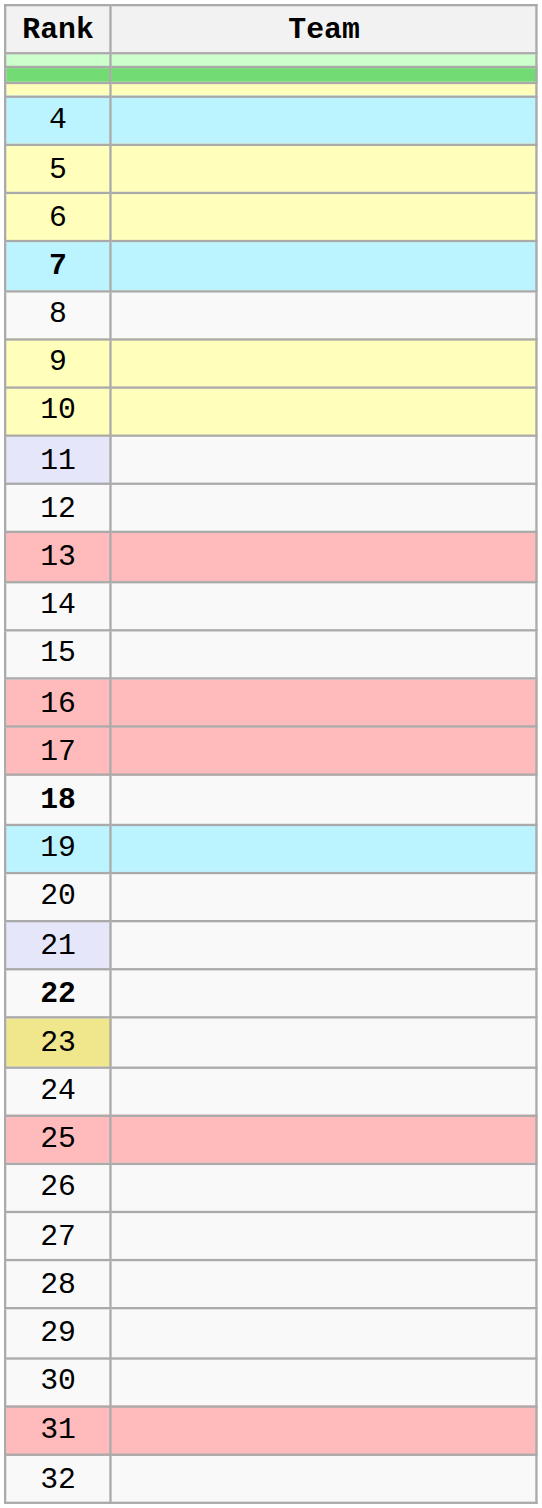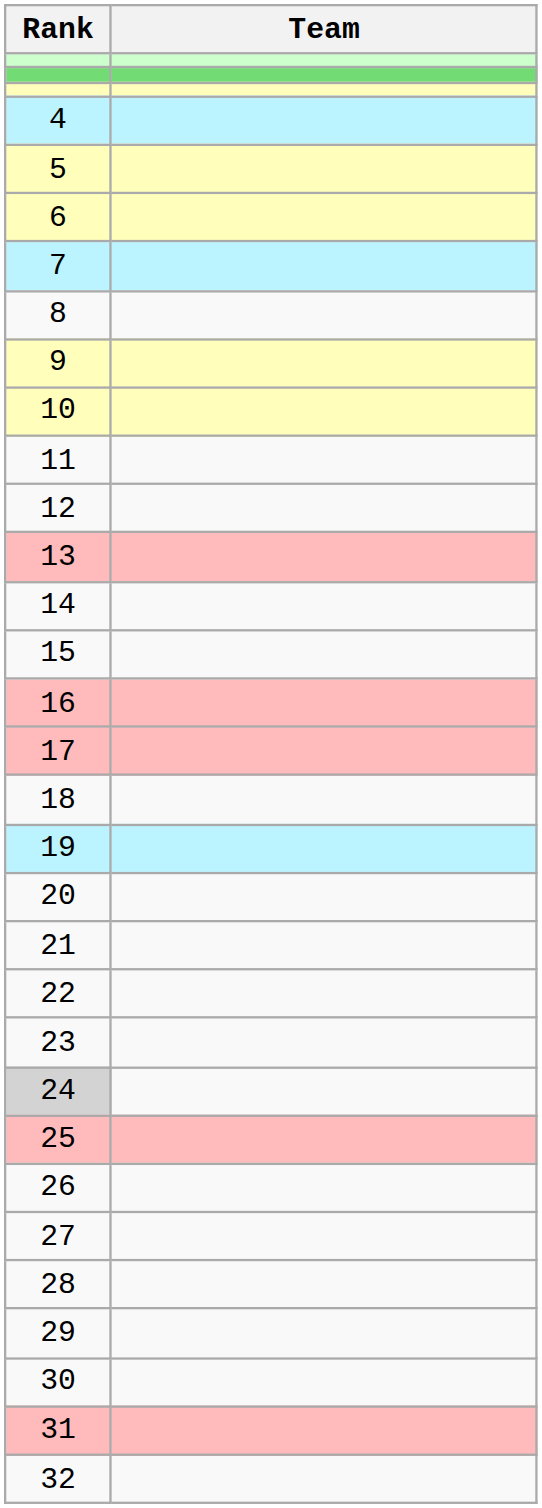(58, 266) bold -> (58, 266) normal
(58, 460) lavender background -> (58, 460) no background
(58, 800) bold -> (58, 800) normal
(58, 945) lavender background -> (58, 945) no background
(58, 994) bold -> (58, 994) normal
(58, 1042) khaki background -> (58, 1042) no background
(58, 1091) no background -> (58, 1091) lightgrey background
